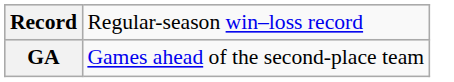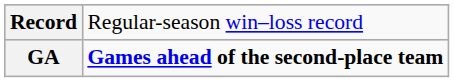(256, 57) normal -> (265, 57) bold
